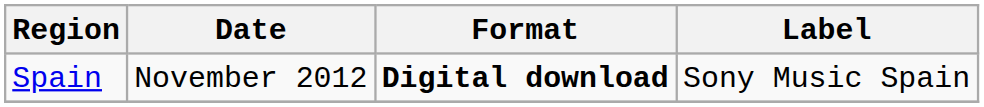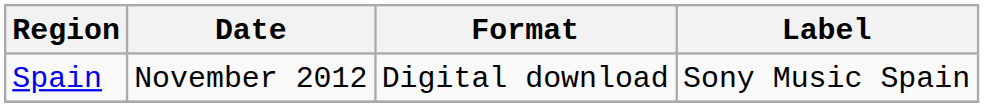(525, 78) bold -> (525, 78) normal
